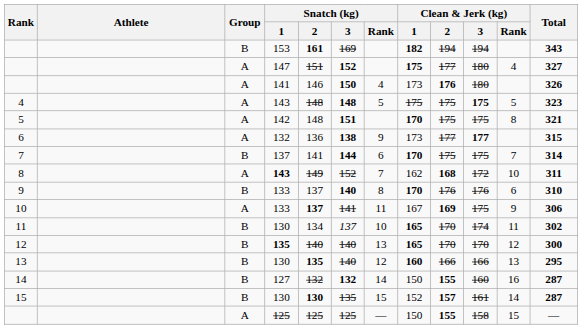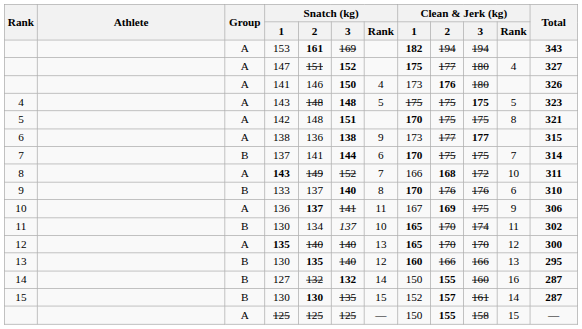(245, 48) B -> (245, 48) A
(281, 137) 132 -> (281, 137) 138
(414, 173) 162 -> (414, 173) 166
(281, 208) 133 -> (281, 208) 136
(245, 244) B -> (245, 244) A
